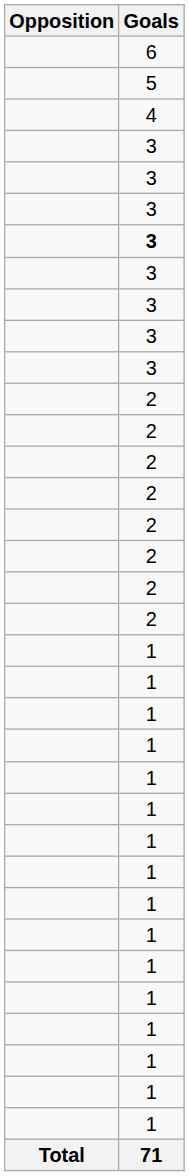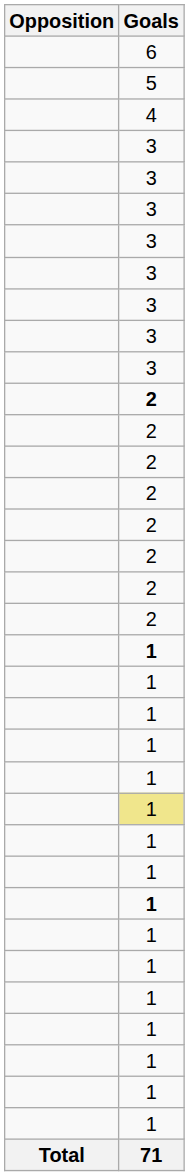(151, 241) bold -> (151, 241) normal
(151, 399) normal -> (151, 399) bold
(151, 651) normal -> (151, 651) bold
(151, 809) no background -> (151, 809) khaki background
(151, 903) normal -> (151, 903) bold
